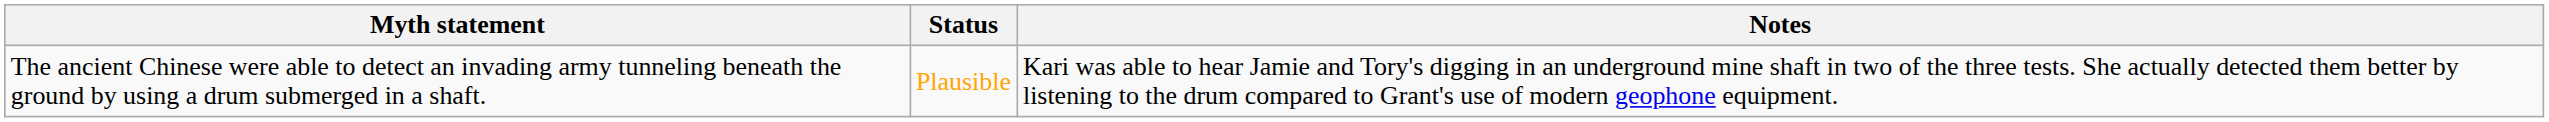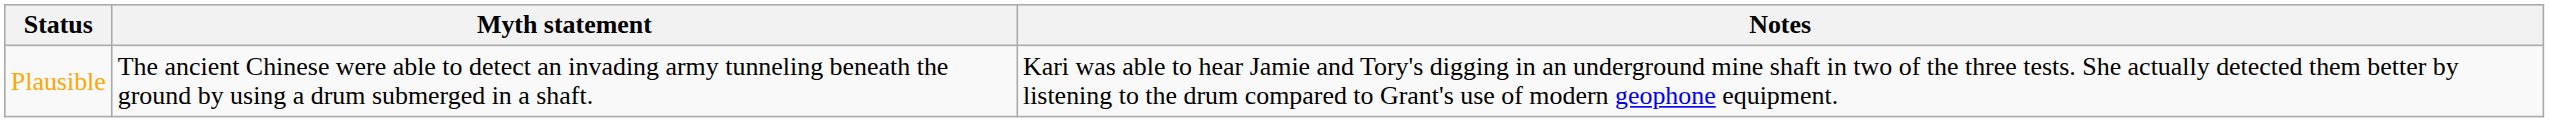columns swapped: (457, 25) <-> (963, 25)
